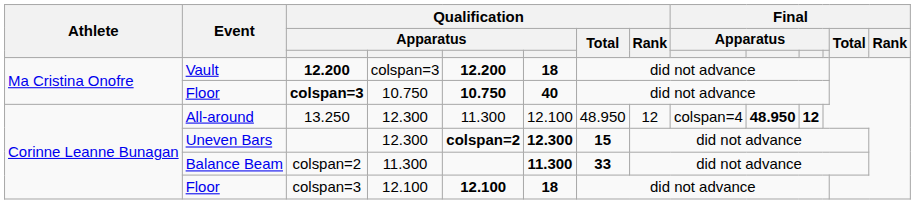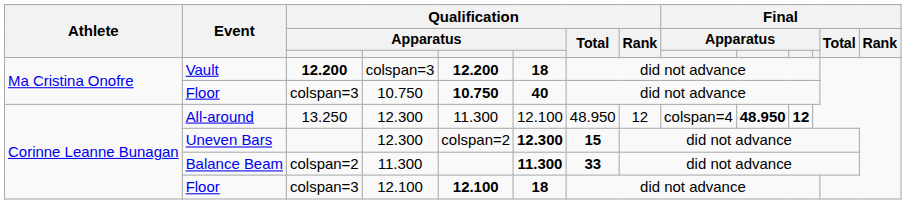(327, 93) bold -> (324, 93) normal
(483, 140) bold -> (476, 140) normal
